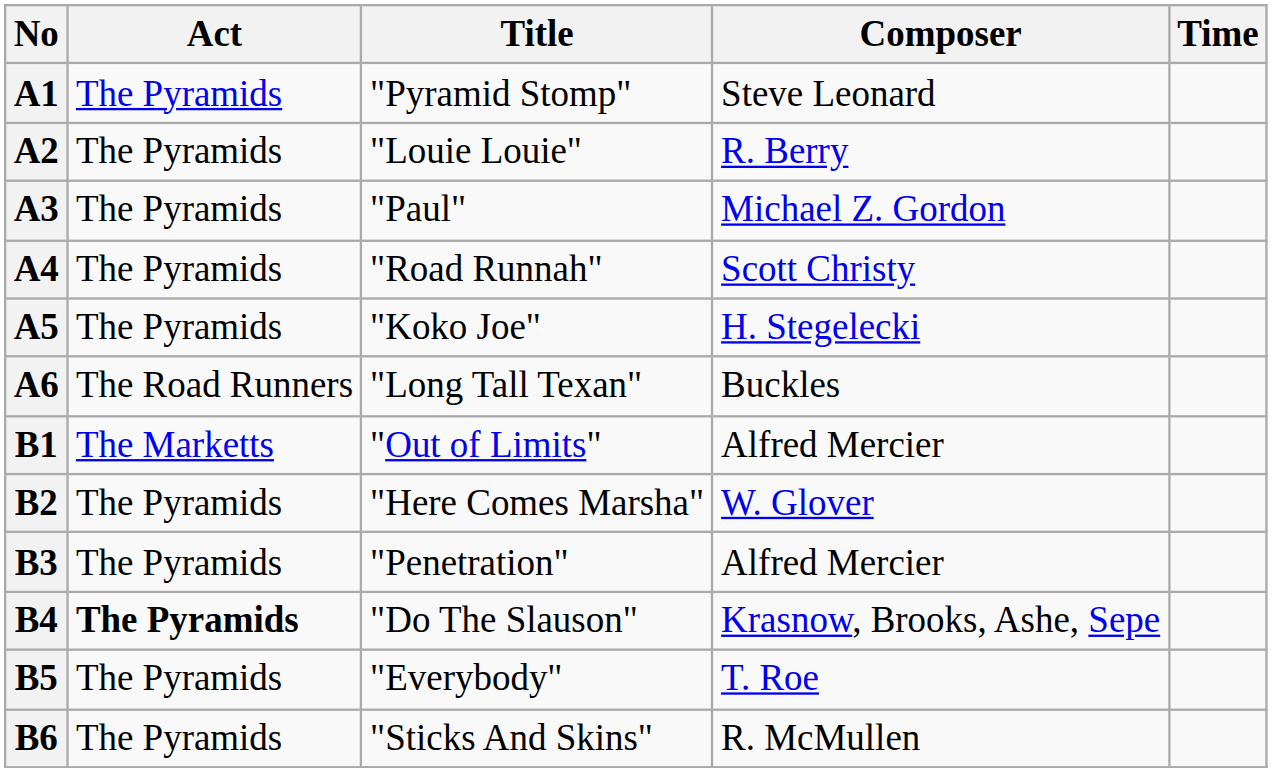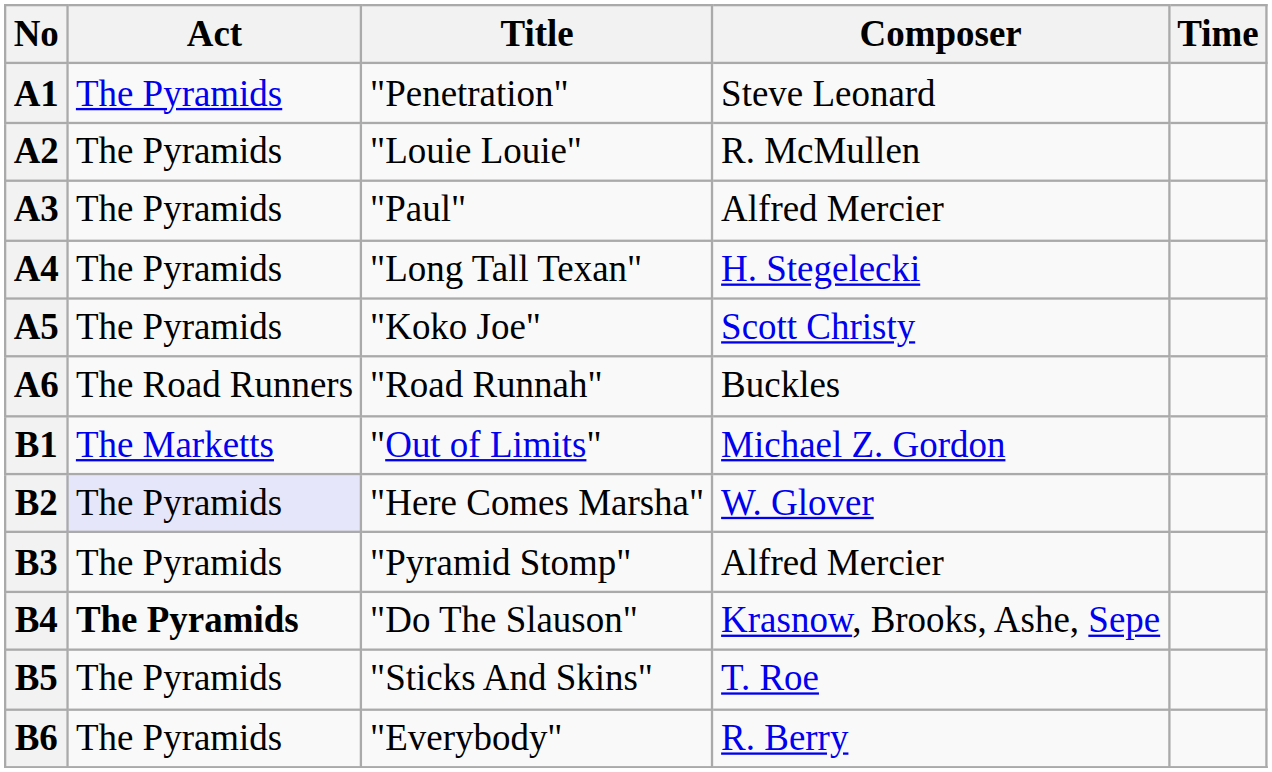(501, 92) "Pyramid Stomp" -> (469, 92) "Penetration"
(785, 151) R. Berry -> (821, 151) R. McMullen
(863, 209) Michael Z. Gordon -> (832, 209) Alfred Mercier
(486, 268) "Road Runnah" -> (506, 268) "Long Tall Texan"
(818, 268) Scott Christy -> (821, 268) H. Stegelecki
(821, 326) H. Stegelecki -> (818, 326) Scott Christy
(506, 385) "Long Tall Texan" -> (486, 385) "Road Runnah"
(832, 444) Alfred Mercier -> (863, 444) Michael Z. Gordon
(179, 502) no background -> (179, 502) lavender background
(469, 561) "Penetration" -> (501, 561) "Pyramid Stomp"
(466, 678) "Everybody" -> (511, 678) "Sticks And Skins"
(511, 737) "Sticks And Skins" -> (466, 737) "Everybody"
(821, 737) R. McMullen -> (785, 737) R. Berry
